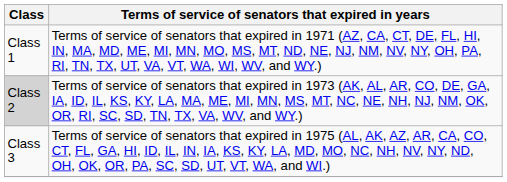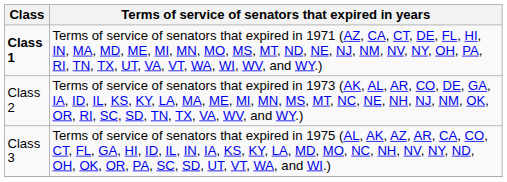(24, 50) normal -> (25, 50) bold
(24, 100) lightgrey background -> (24, 100) no background
